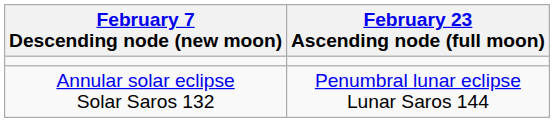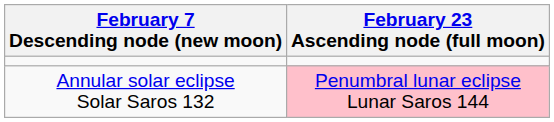(418, 91) no background -> (418, 91) pink background
